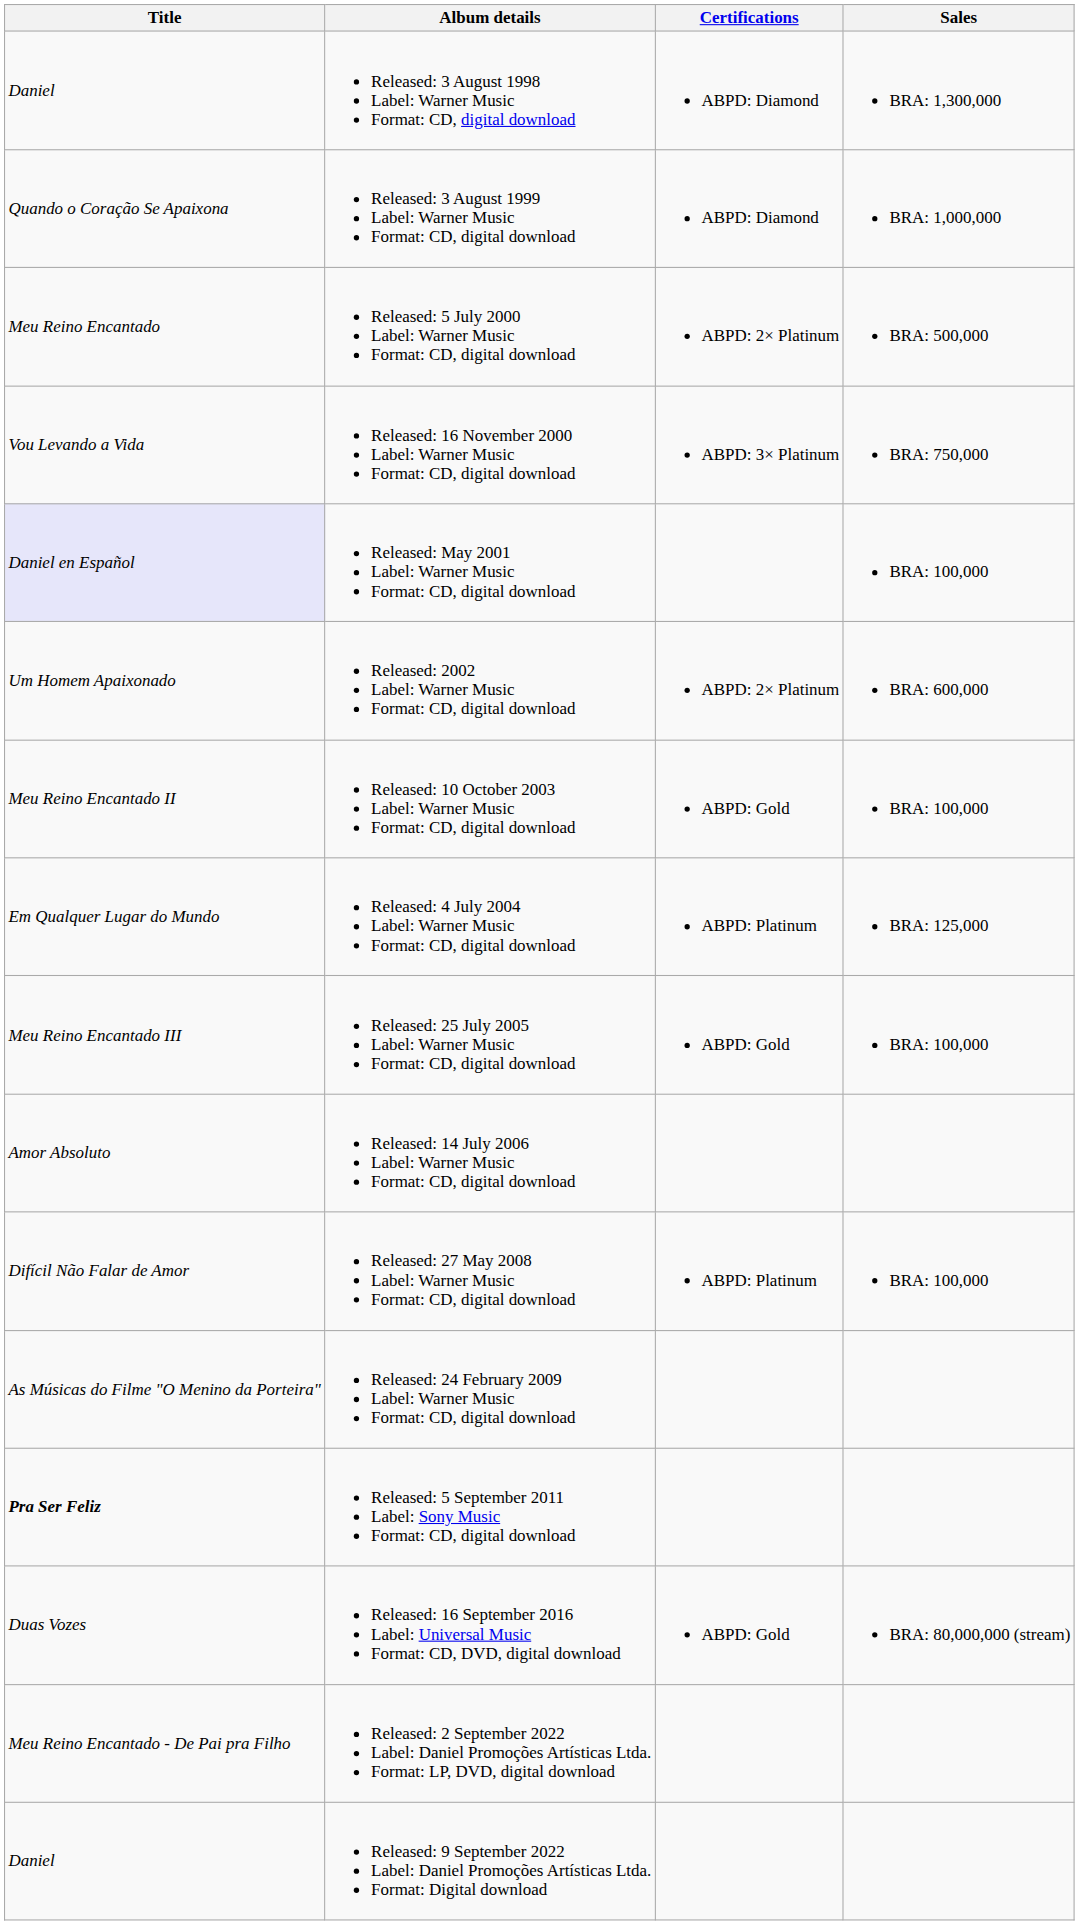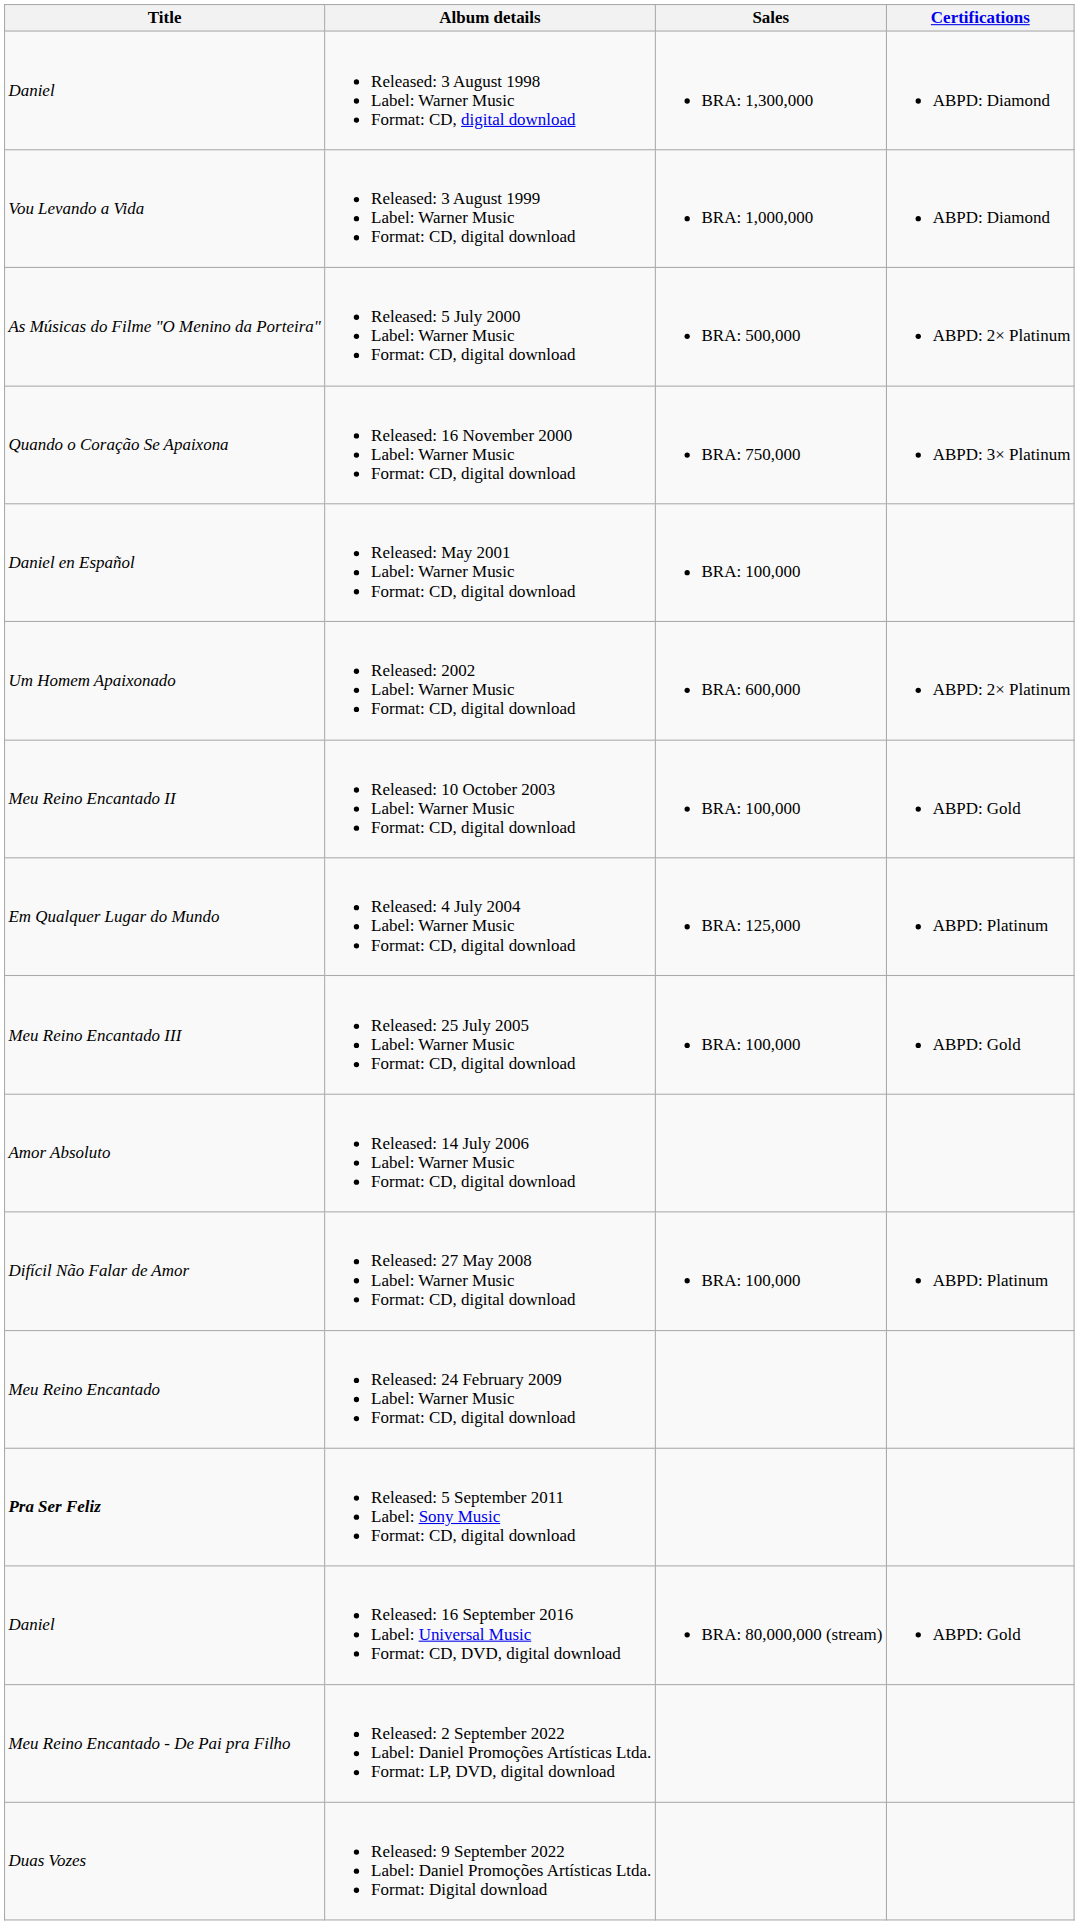columns swapped: (749, 17) <-> (959, 17)
(119, 208) Quando o Coração Se Apaixona -> (76, 208) Vou Levando a Vida
(84, 326) Meu Reino Encantado -> (165, 326) As Músicas do Filme "O Menino da Porteira"
(76, 444) Vou Levando a Vida -> (119, 444) Quando o Coração Se Apaixona
(72, 562) lavender background -> (72, 562) no background
(165, 1389) As Músicas do Filme "O Menino da Porteira" -> (84, 1389) Meu Reino Encantado
(47, 1625) Duas Vozes -> (32, 1625) Daniel
(32, 1861) Daniel -> (47, 1861) Duas Vozes
